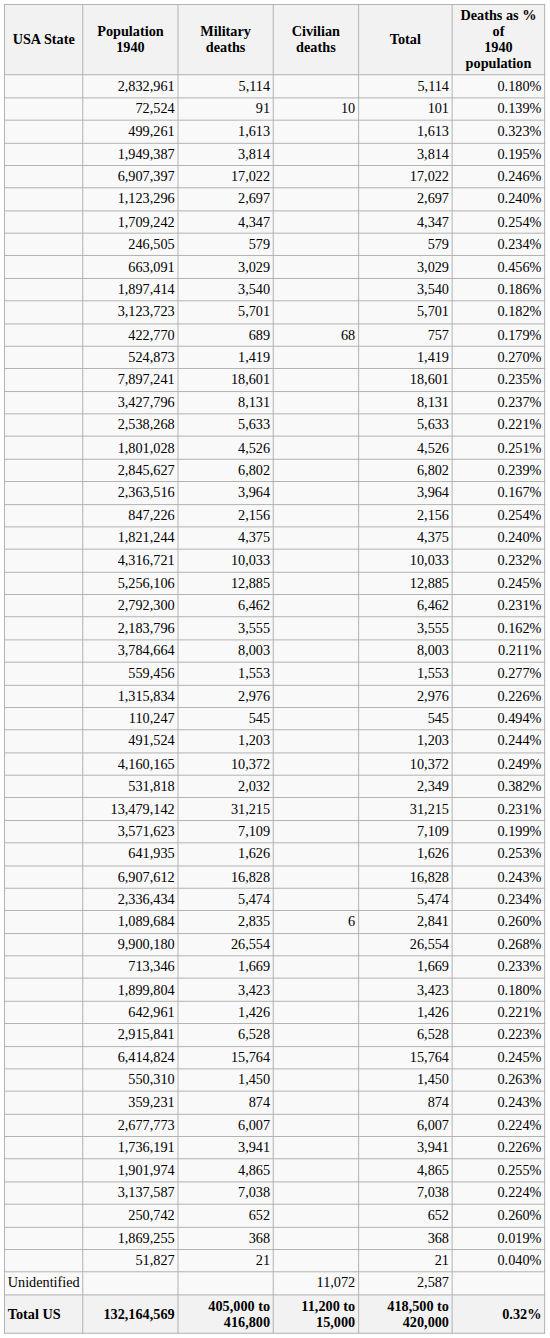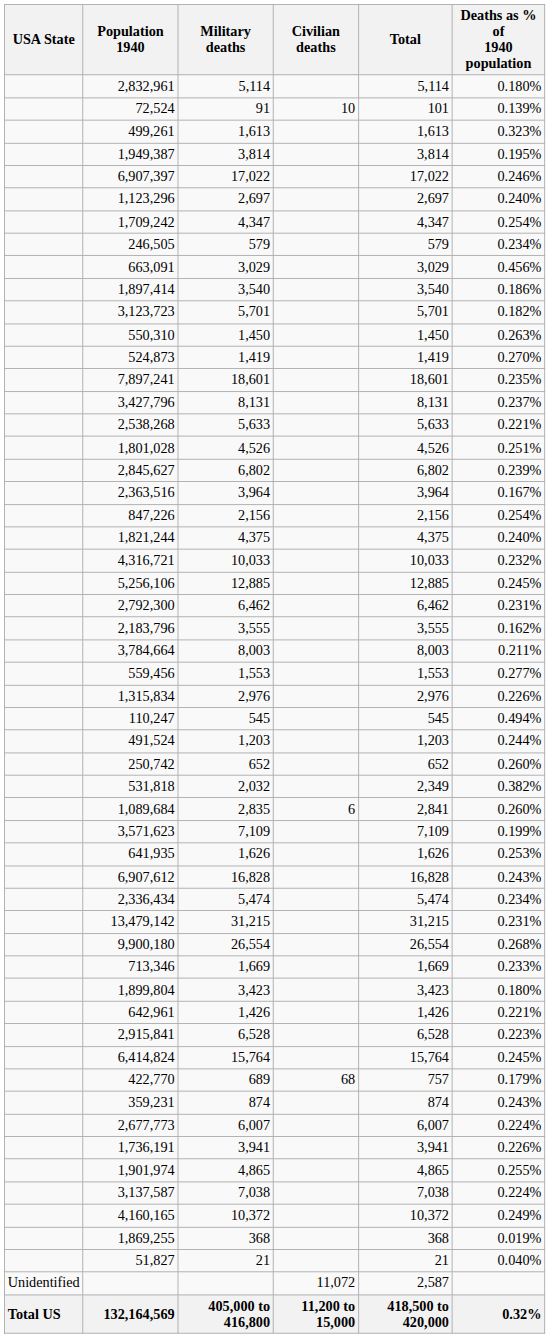rows swapped: (151, 334) <-> (151, 1080)
rows swapped: (146, 763) <-> (151, 1215)
rows swapped: (143, 809) <-> (146, 922)
